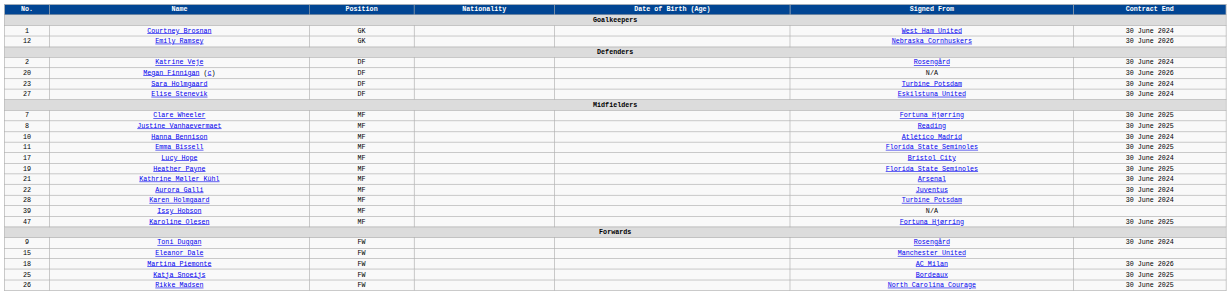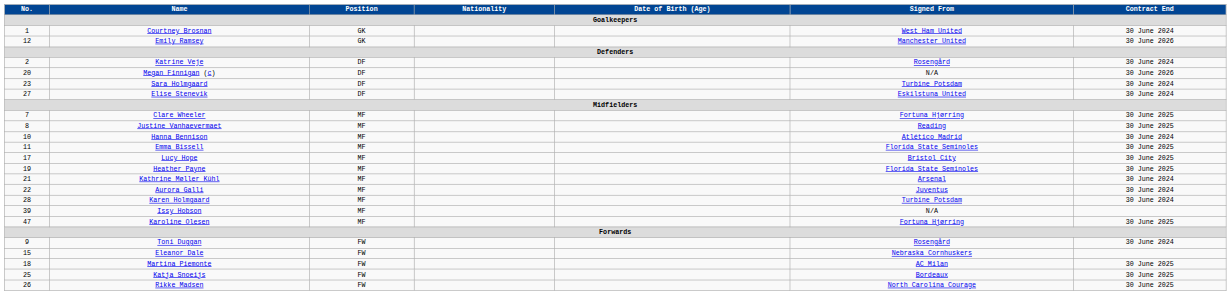(932, 41) Nebraska Cornhuskers -> (932, 41) Manchester United
(1150, 158) 30 June 2024 -> (1150, 158) 30 June 2025
(932, 253) Manchester United -> (932, 253) Nebraska Cornhuskers
(1150, 264) 30 June 2026 -> (1150, 264) 30 June 2025
